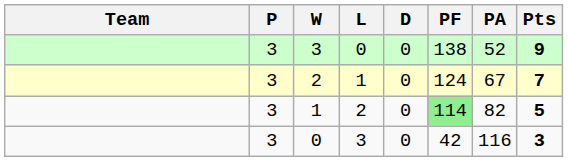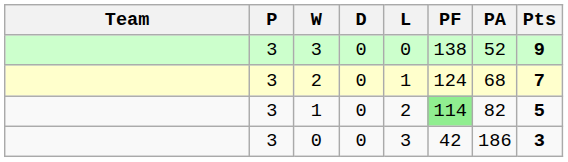columns swapped: (406, 20) <-> (361, 20)
(495, 80) 67 -> (495, 80) 68
(495, 141) 116 -> (495, 141) 186
